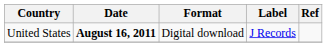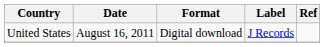(116, 32) bold -> (115, 32) normal
